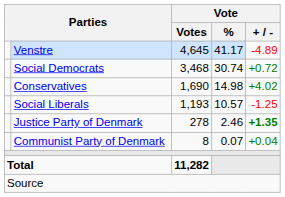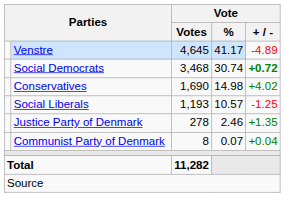(263, 68) normal -> (263, 68) bold
(263, 123) bold -> (263, 123) normal
